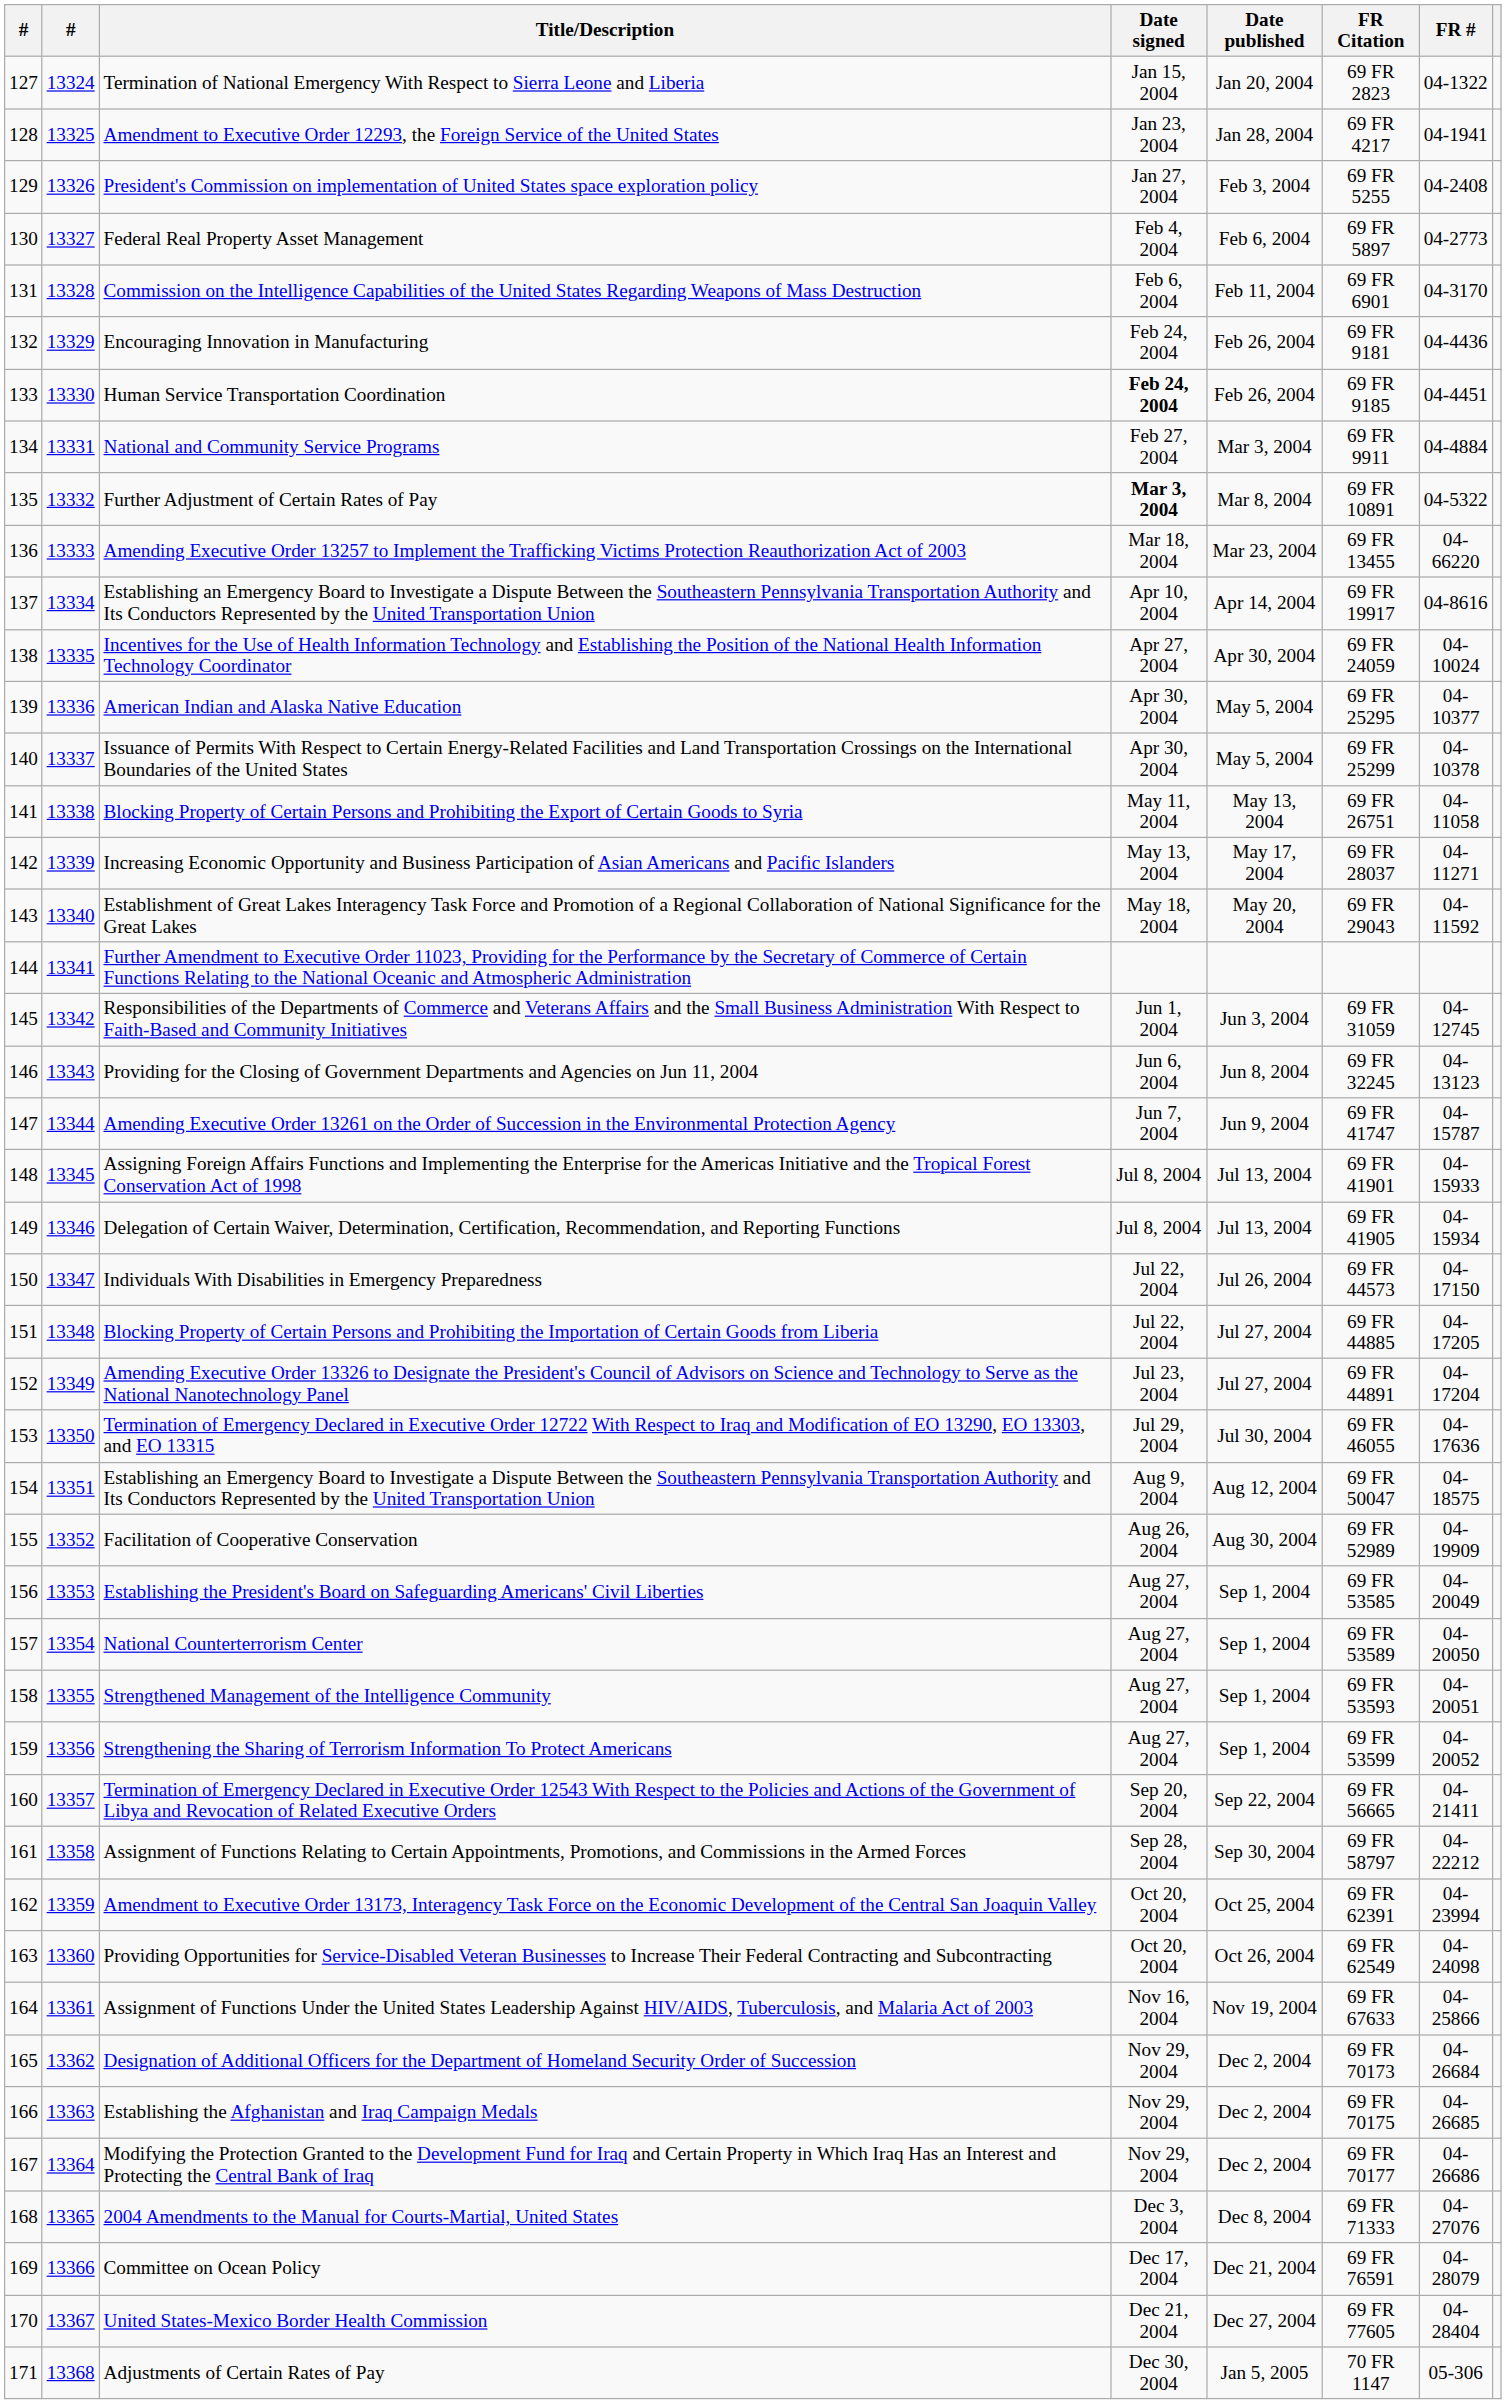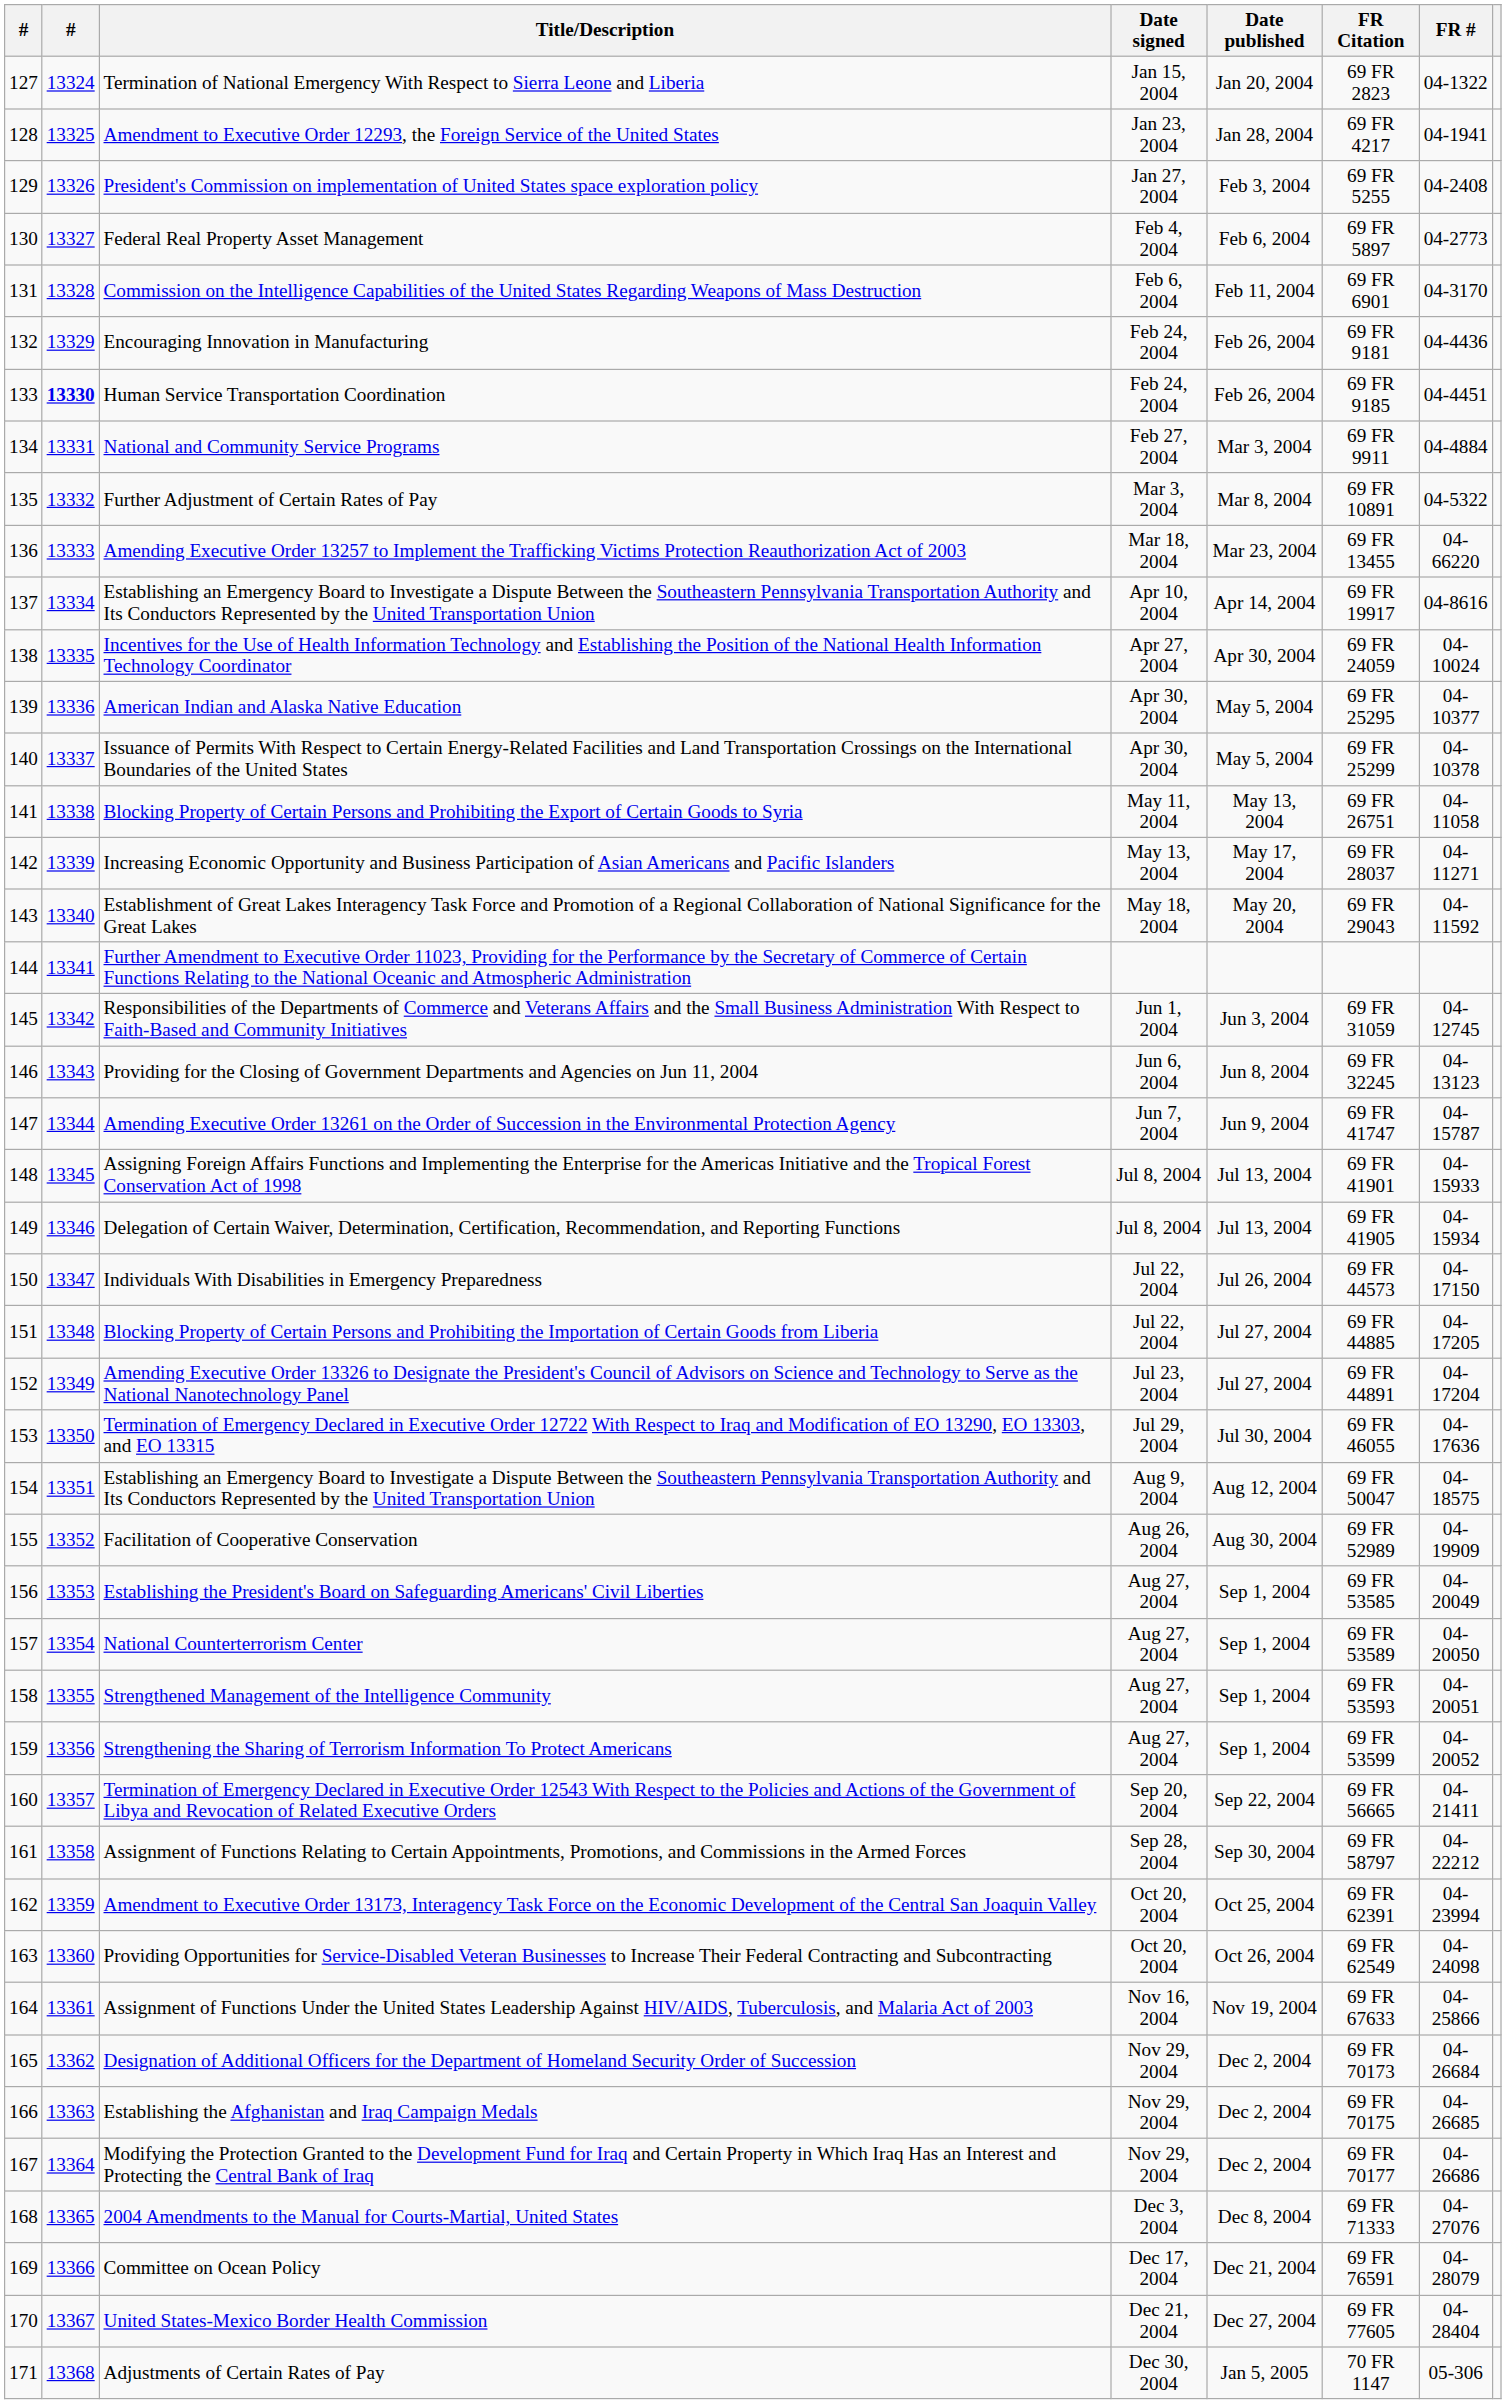(71, 394) normal -> (71, 394) bold
(1159, 394) bold -> (1159, 394) normal
(1159, 498) bold -> (1159, 498) normal
